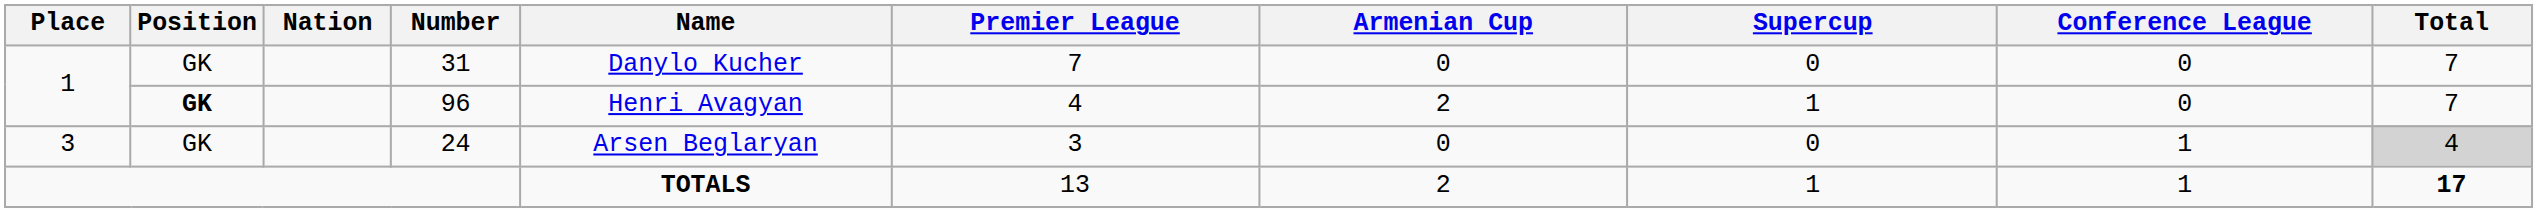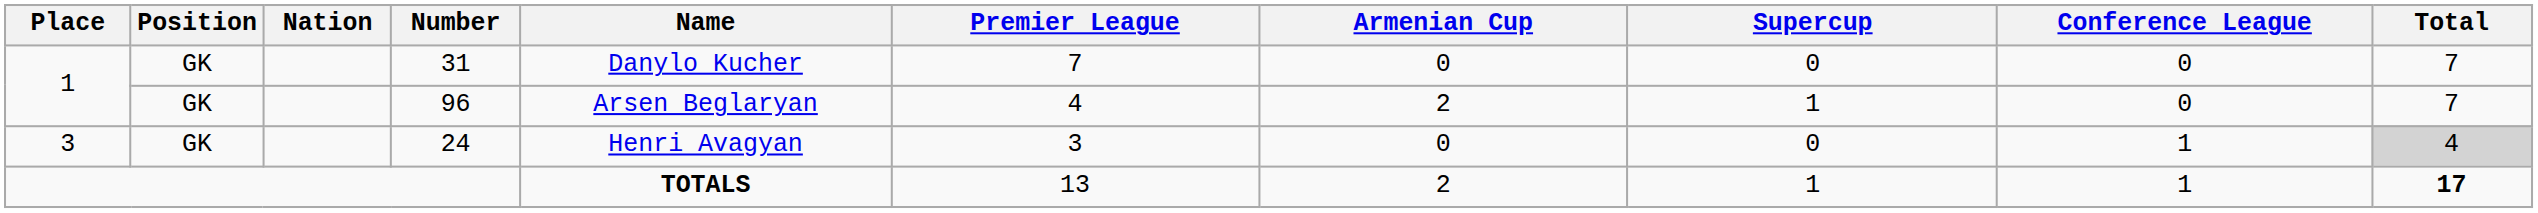(197, 106) bold -> (197, 106) normal
(706, 106) Henri Avagyan -> (706, 106) Arsen Beglaryan
(706, 146) Arsen Beglaryan -> (706, 146) Henri Avagyan
